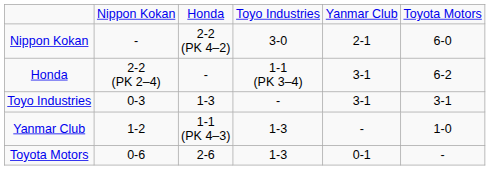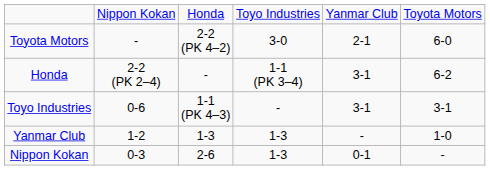(49, 41) Nippon Kokan -> (49, 41) Toyota Motors
(136, 101) 0-3 -> (136, 108) 0-6
(206, 101) 1-3 -> (206, 108) 1-1 (PK 4–3)
(206, 128) 1-1 (PK 4–3) -> (206, 135) 1-3
(49, 155) Toyota Motors -> (49, 155) Nippon Kokan
(136, 155) 0-6 -> (136, 155) 0-3
